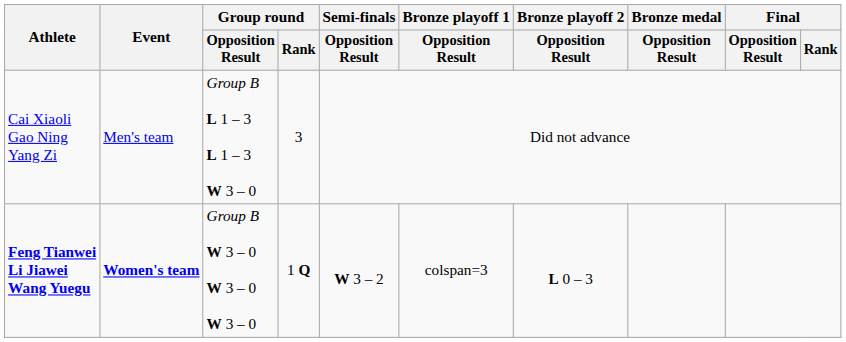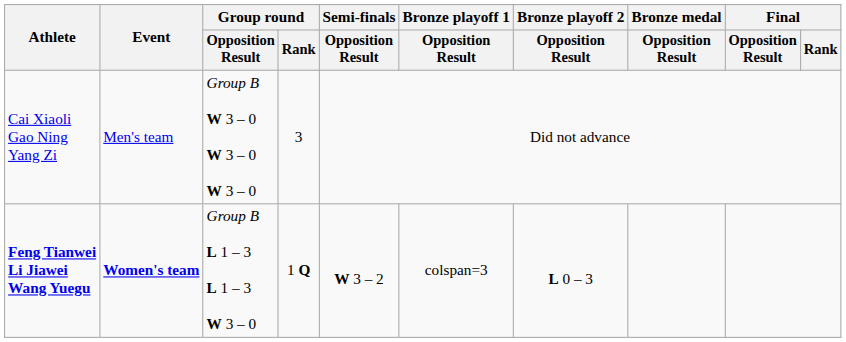(233, 137) Group B L 1 – 3 L 1 – 3 W 3 – 0 -> (233, 137) Group B W 3 – 0 W 3 – 0 W 3 – 0
(233, 270) Group B W 3 – 0 W 3 – 0 W 3 – 0 -> (233, 270) Group B L 1 – 3 L 1 – 3 W 3 – 0
